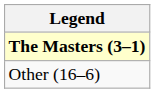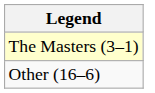(77, 46) bold -> (74, 46) normal
